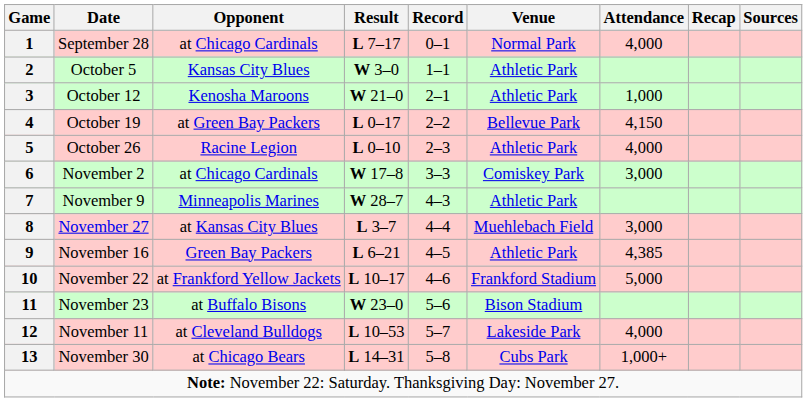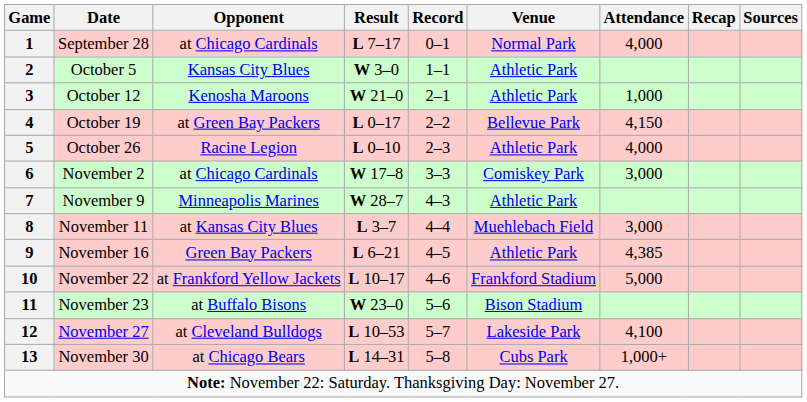(104, 226) November 27 -> (104, 226) November 11
(104, 331) November 11 -> (104, 331) November 27
(644, 331) 4,000 -> (644, 331) 4,100
